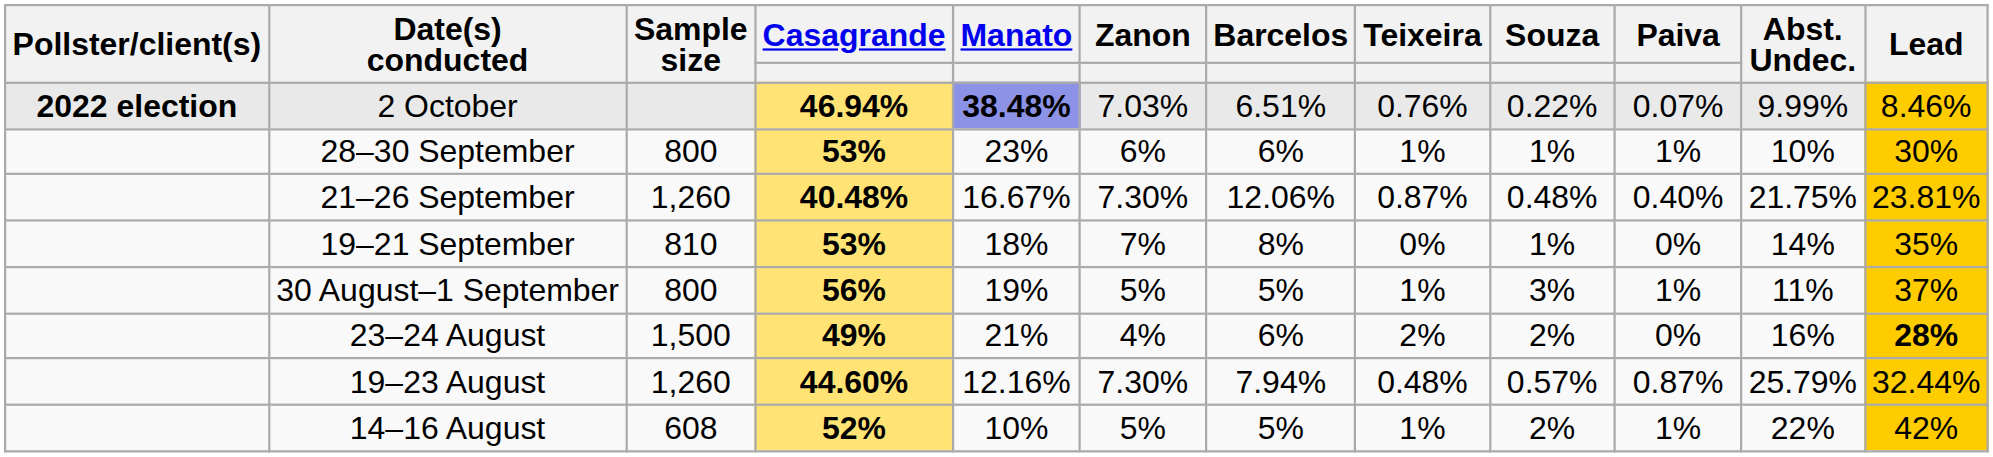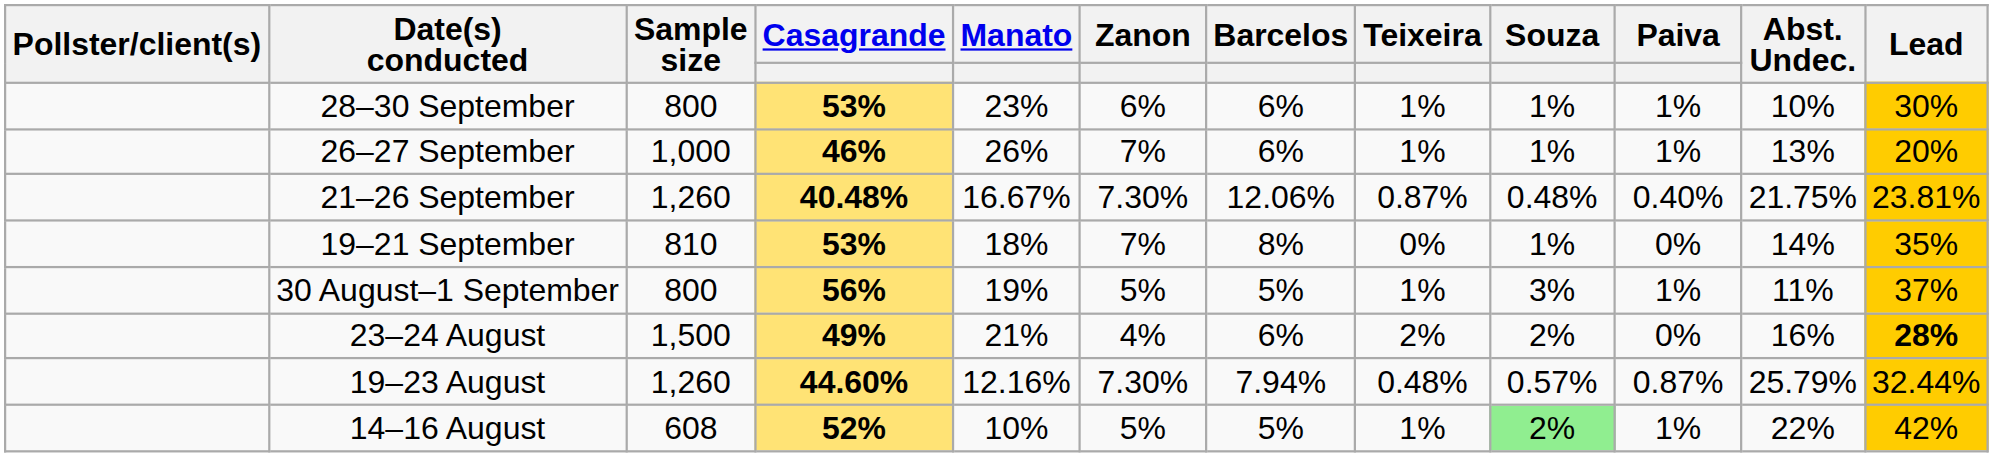- row: (448, 106)
+ row: (448, 152)
(1552, 428) no background -> (1552, 428) lightgreen background
